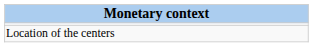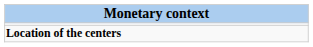(60, 33) normal -> (64, 33) bold
